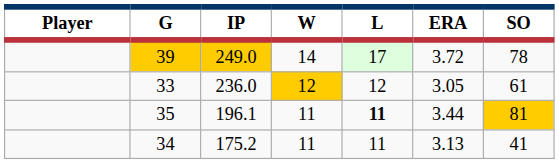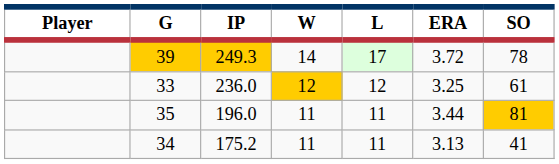(236, 57) 249.0 -> (236, 57) 249.3
(448, 85) 3.05 -> (448, 85) 3.25
(236, 114) 196.1 -> (236, 114) 196.0
(377, 114) bold -> (377, 114) normal
